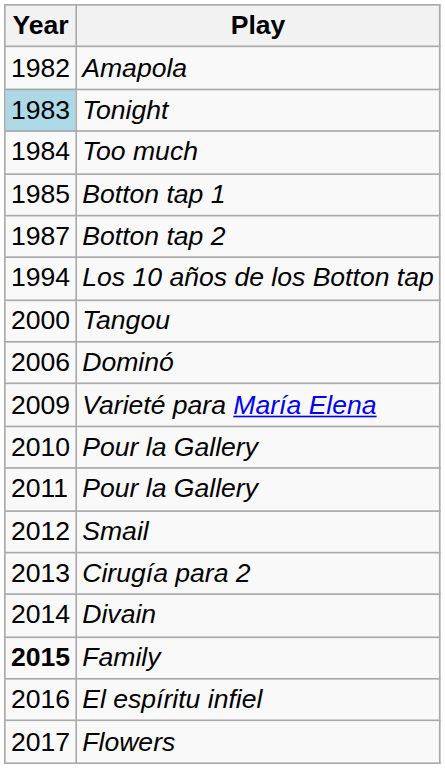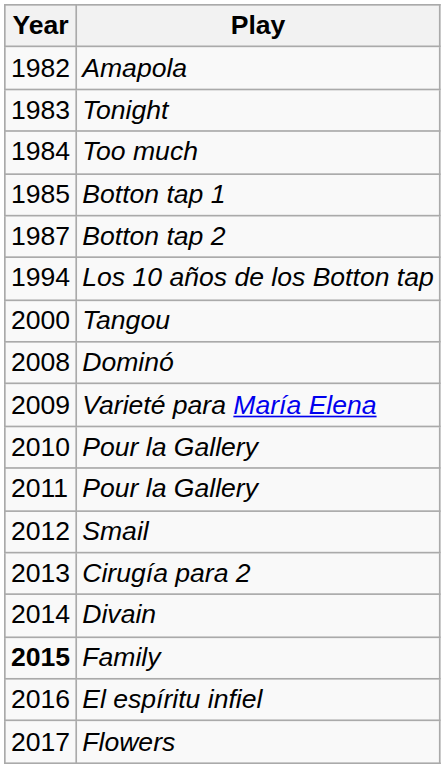(40, 109) lightblue background -> (40, 109) no background
(40, 362) 2006 -> (40, 362) 2008
